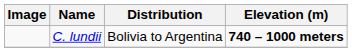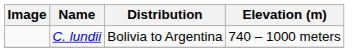(286, 36) bold -> (285, 36) normal
